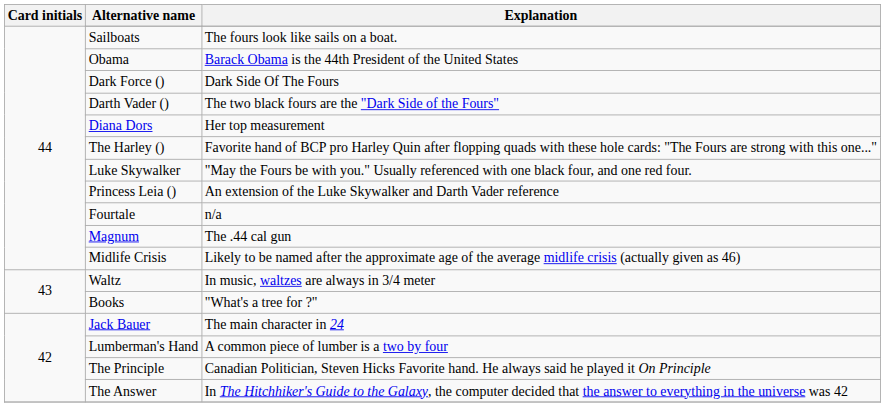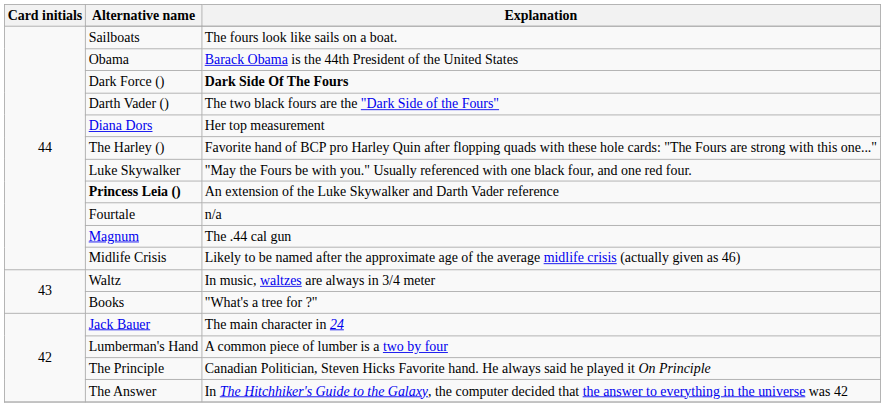(272, 81) normal -> (277, 81) bold
(132, 192) normal -> (135, 192) bold
